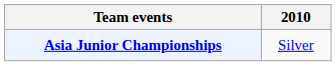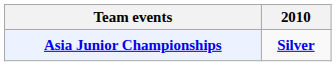(296, 45) normal -> (296, 45) bold
